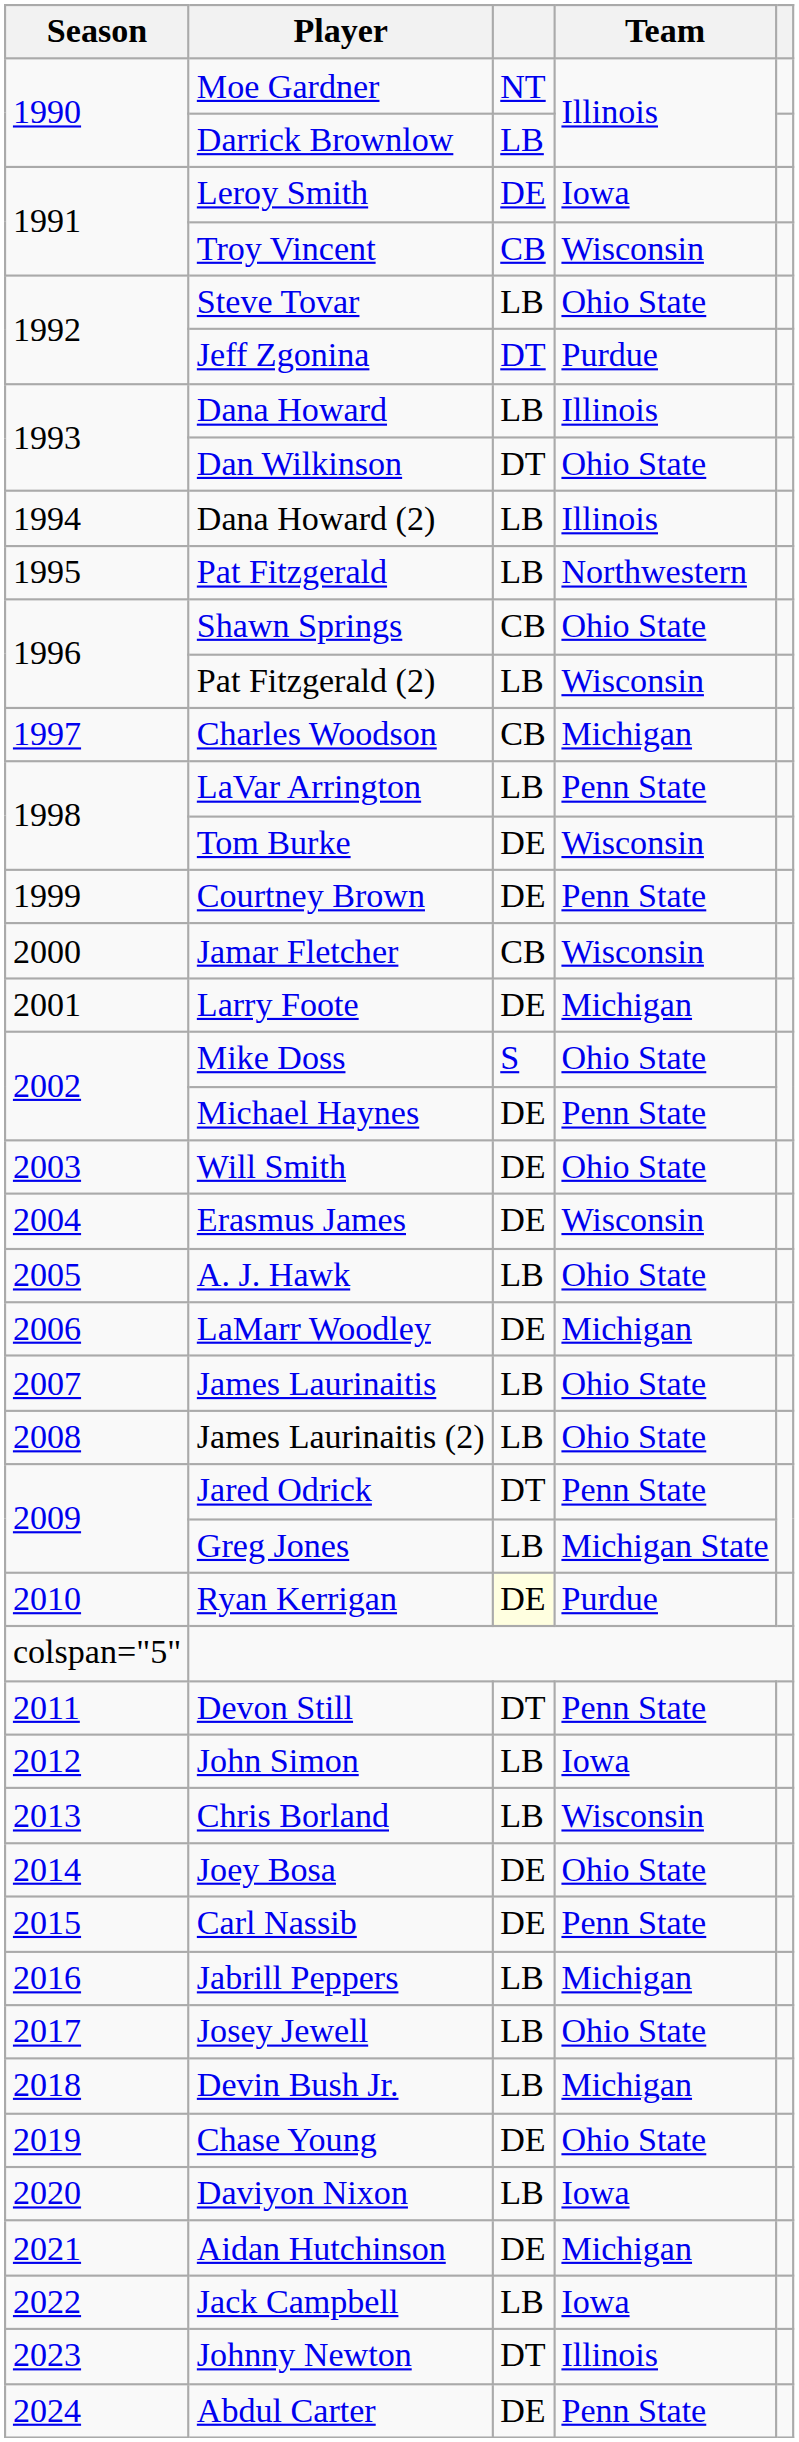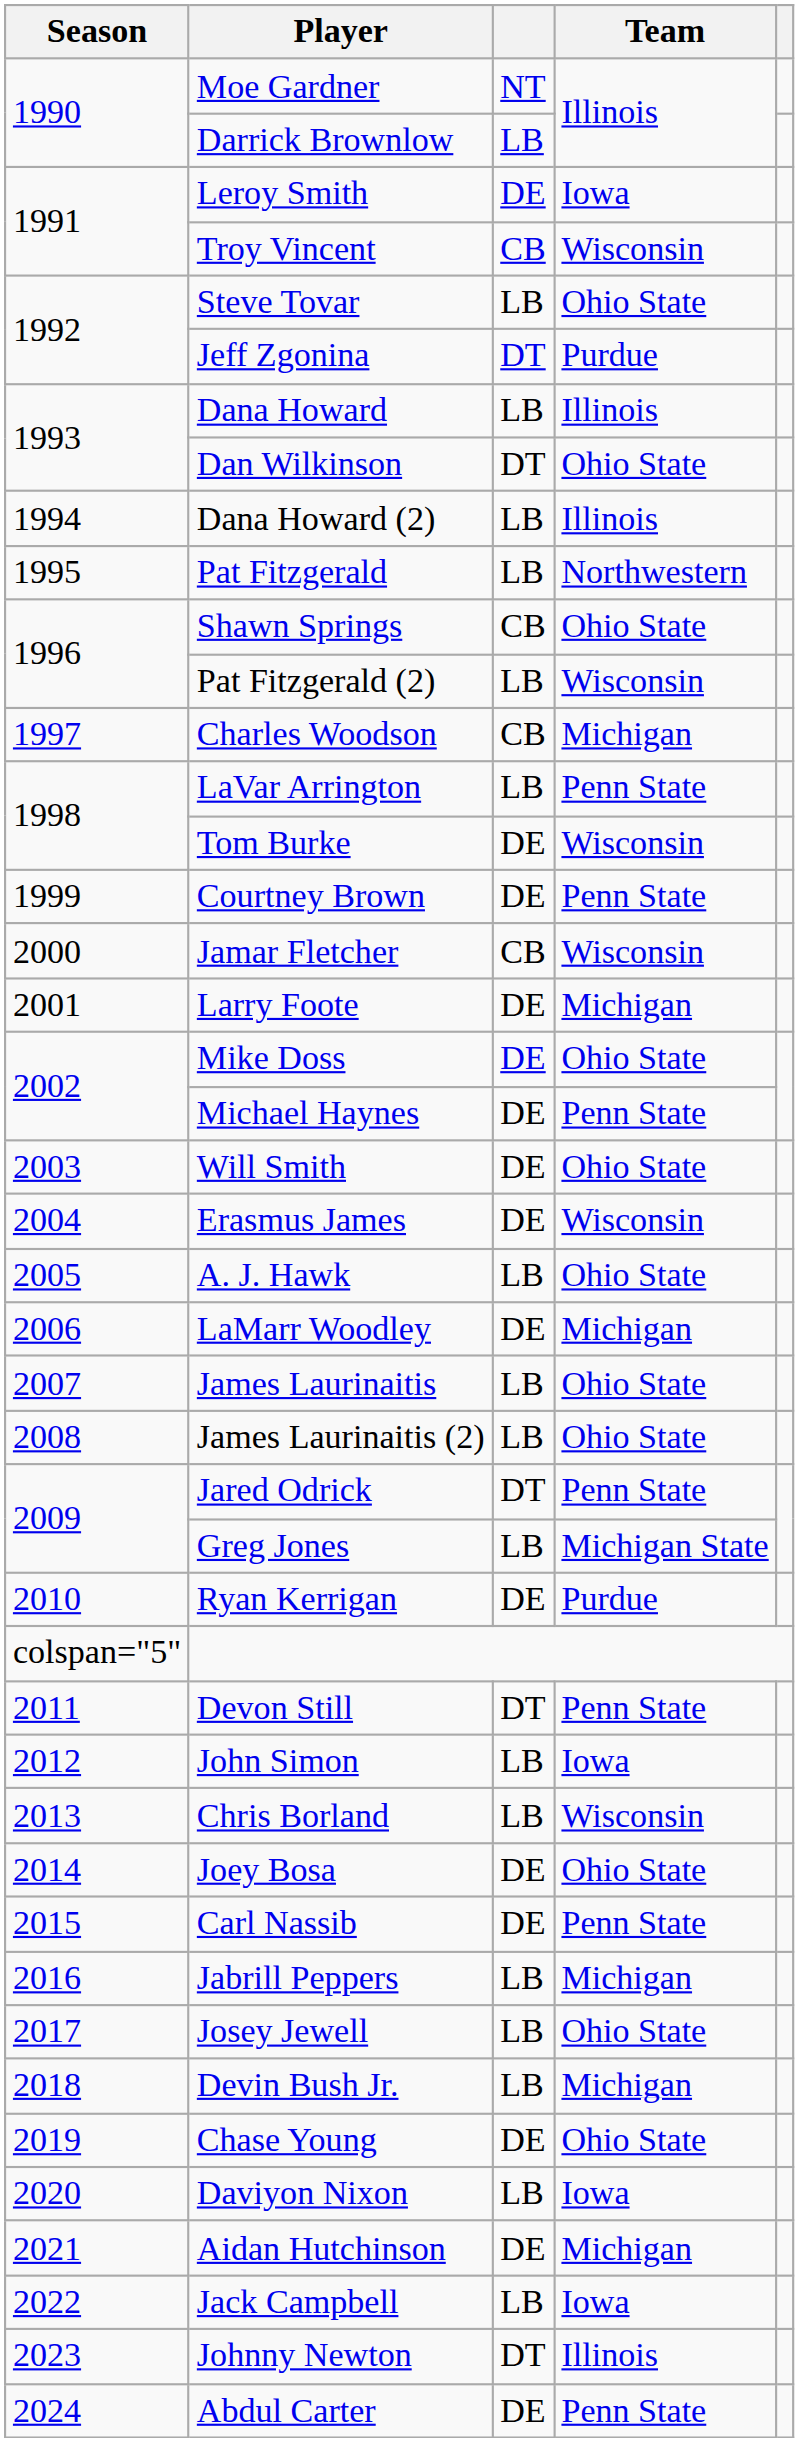(510, 1058) S -> (523, 1058) DE
(523, 1598) lightyellow background -> (523, 1598) no background
